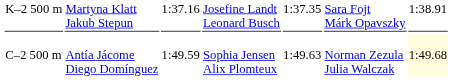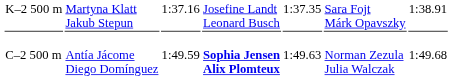(240, 62) normal -> (241, 62) bold
(428, 55) lightyellow background -> (428, 55) no background
